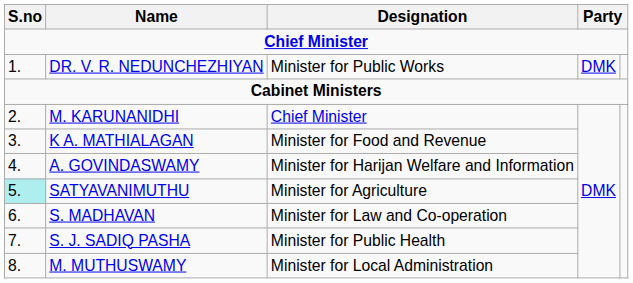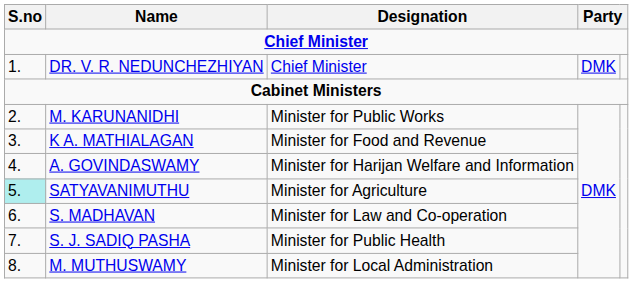(357, 66) Minister for Public Works -> (319, 66) Chief Minister
(319, 116) Chief Minister -> (357, 116) Minister for Public Works
